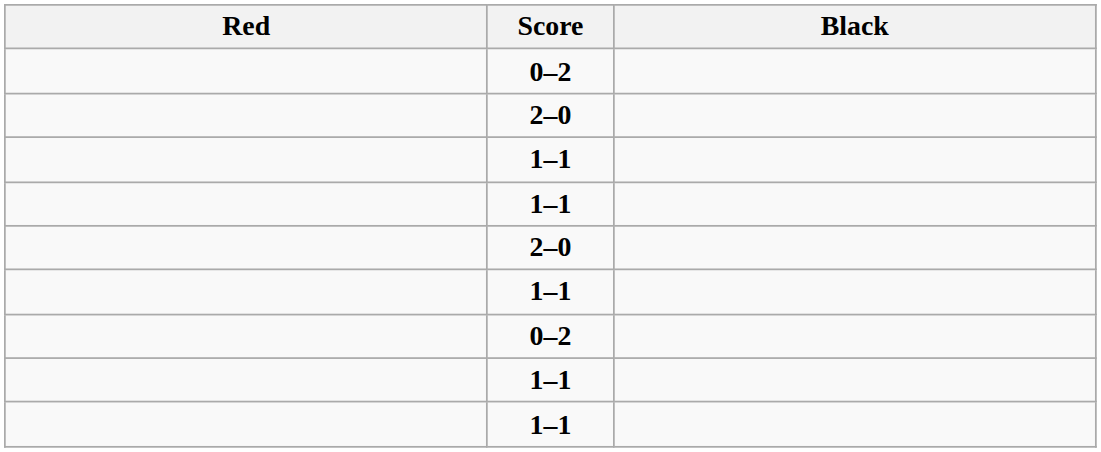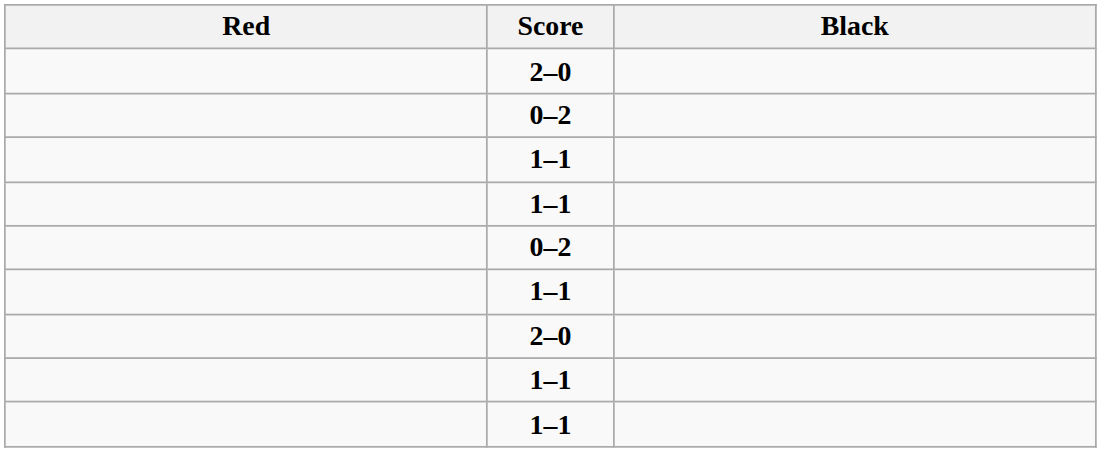(550, 70) 0–2 -> (550, 70) 2–0
(550, 114) 2–0 -> (550, 114) 0–2
(550, 247) 2–0 -> (550, 247) 0–2
(550, 335) 0–2 -> (550, 335) 2–0
